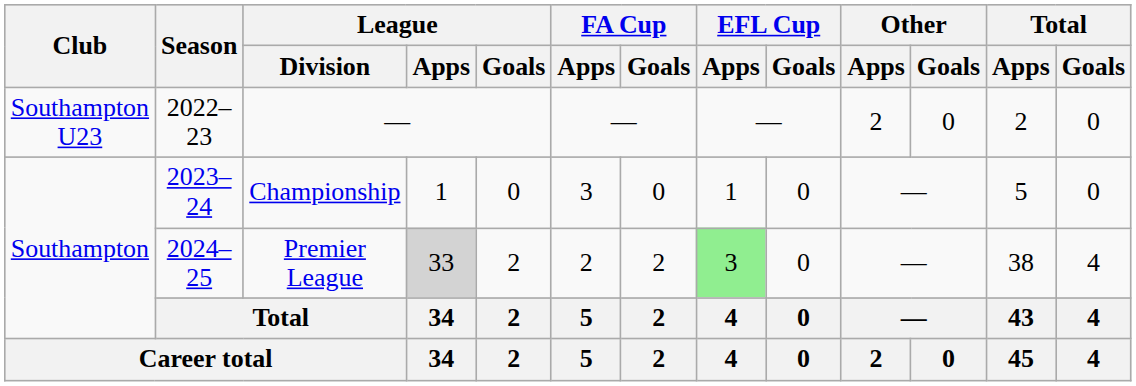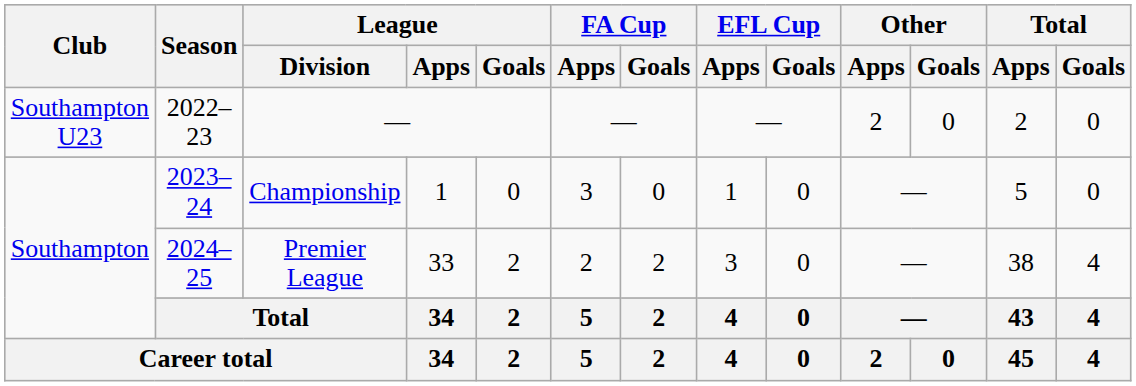(441, 262) lightgrey background -> (441, 262) no background
(731, 262) lightgreen background -> (731, 262) no background
